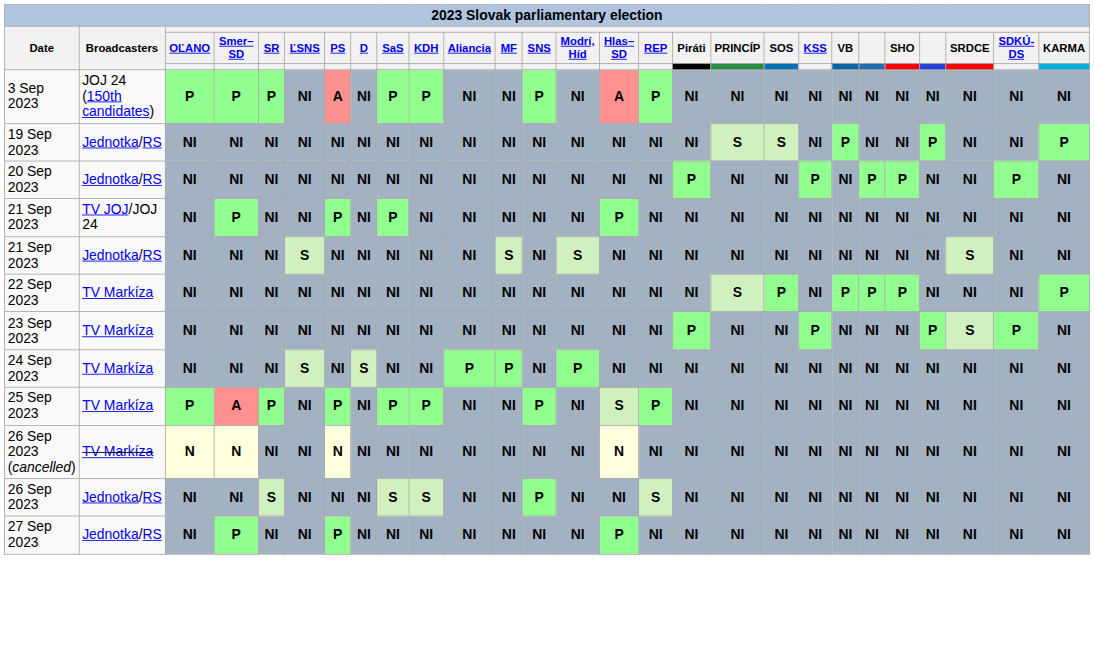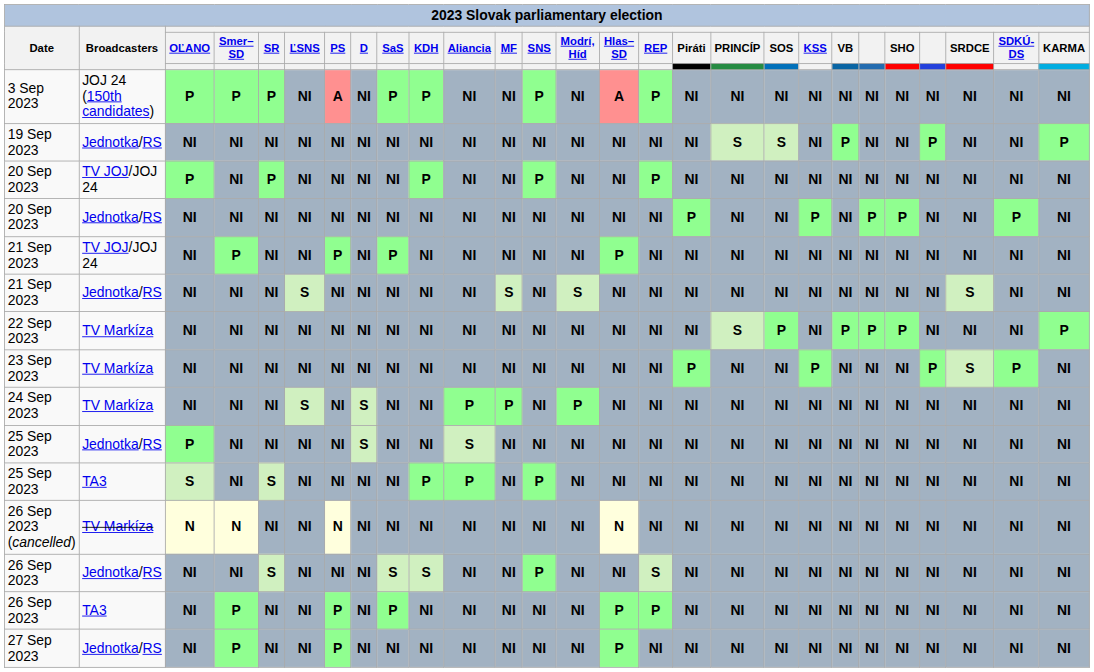+ row: (30, 179)
+ row: (30, 444)
+ row: (30, 481)
- row: (30, 406)
+ row: (30, 610)
